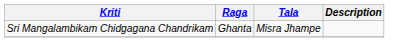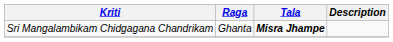(288, 28) normal -> (290, 28) bold
